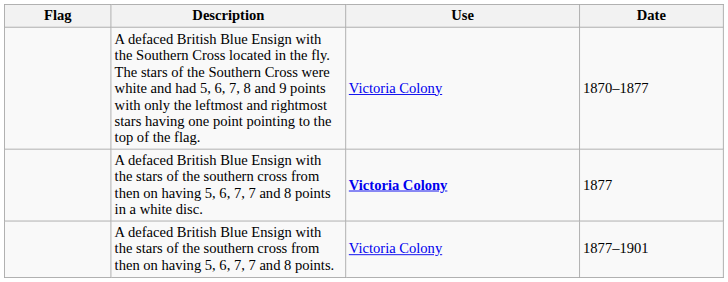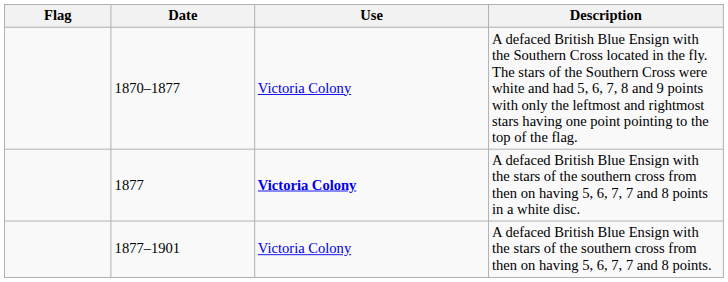columns swapped: (651, 16) <-> (228, 16)
